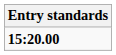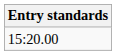(34, 38) bold -> (33, 38) normal
